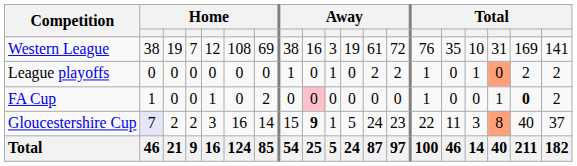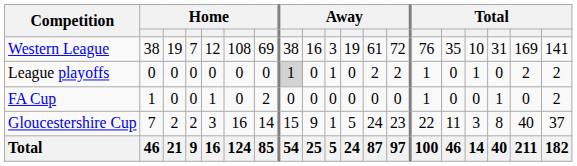(291, 73) no background -> (291, 73) lightgrey background
(499, 73) lightsalmon background -> (499, 73) no background
(314, 98) pink background -> (314, 98) no background
(526, 98) bold -> (526, 98) normal
(152, 123) lavender background -> (152, 123) no background
(314, 123) bold -> (314, 123) normal
(499, 123) lightsalmon background -> (499, 123) no background
